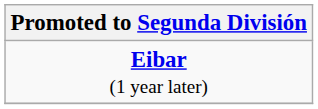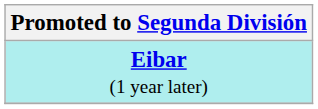(159, 71) no background -> (159, 71) paleturquoise background
